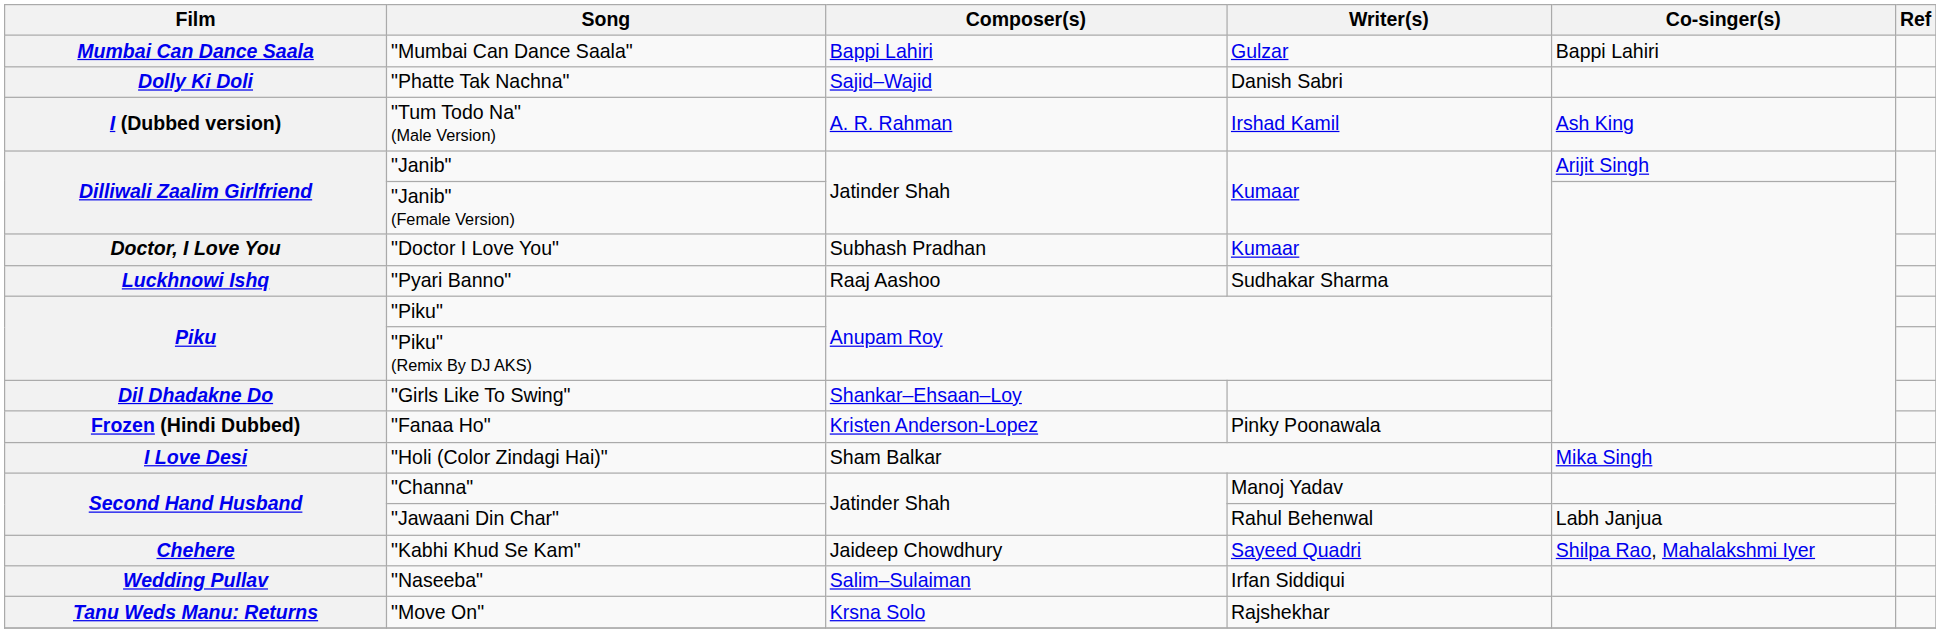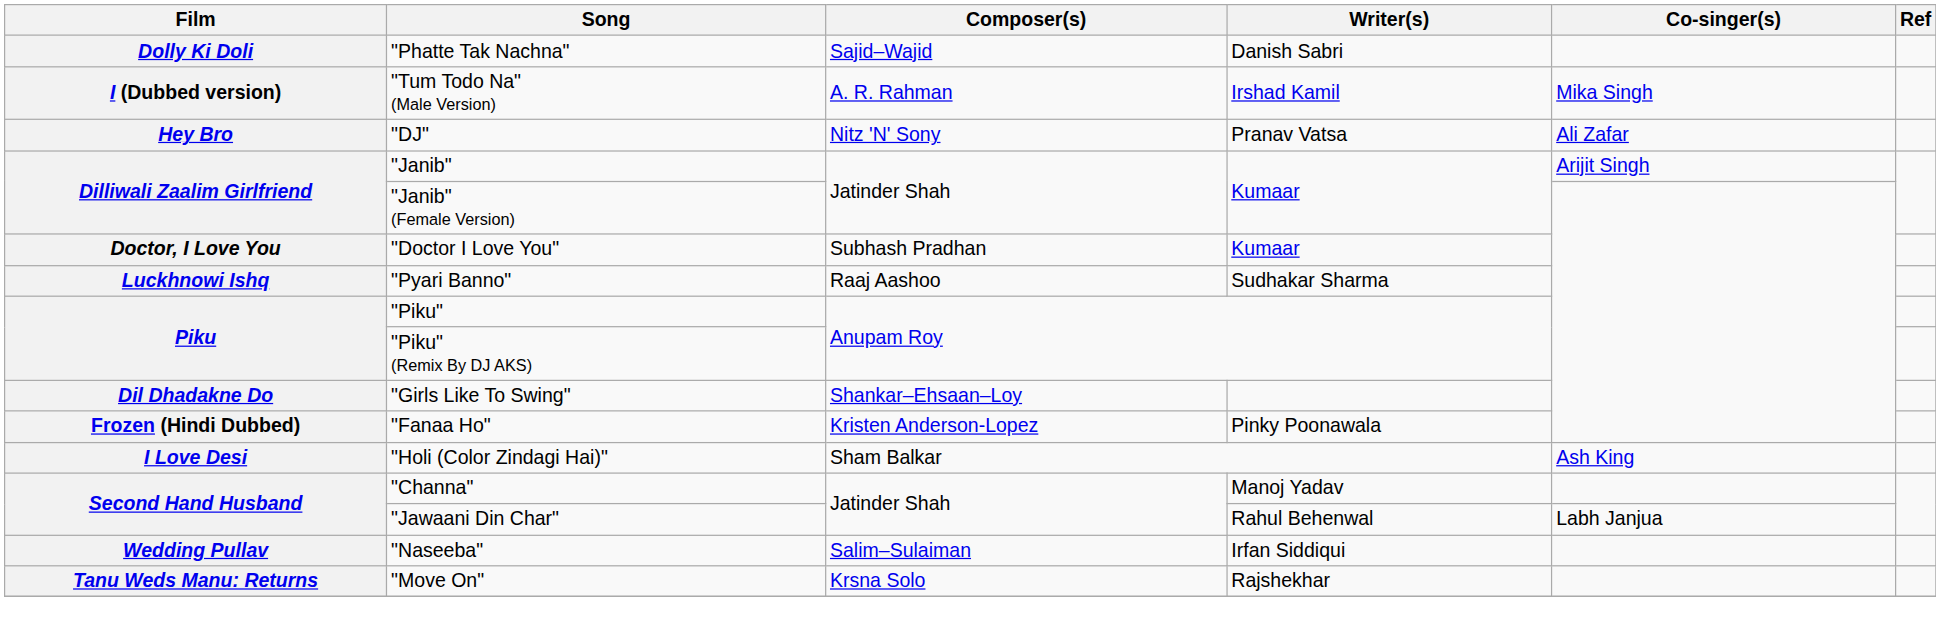- row: (512, 50)
(1595, 123) Ash King -> (1604, 92) Mika Singh
+ row: (410, 134)
(1604, 457) Mika Singh -> (1595, 457) Ash King
- row: (486, 550)
